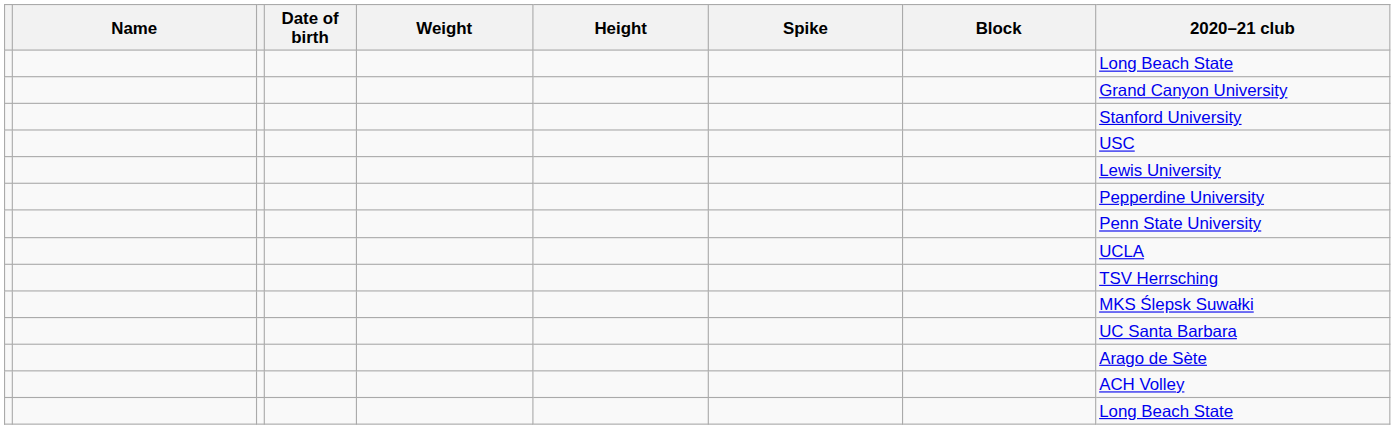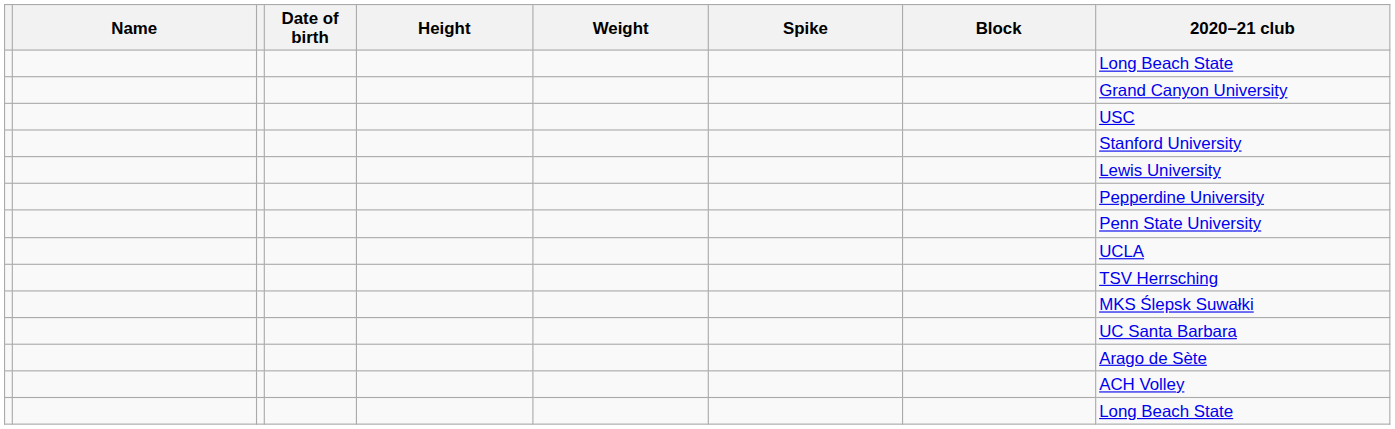columns swapped: (621, 28) <-> (444, 28)
(1170, 117) Stanford University -> (1117, 117) USC
(1117, 144) USC -> (1170, 144) Stanford University
